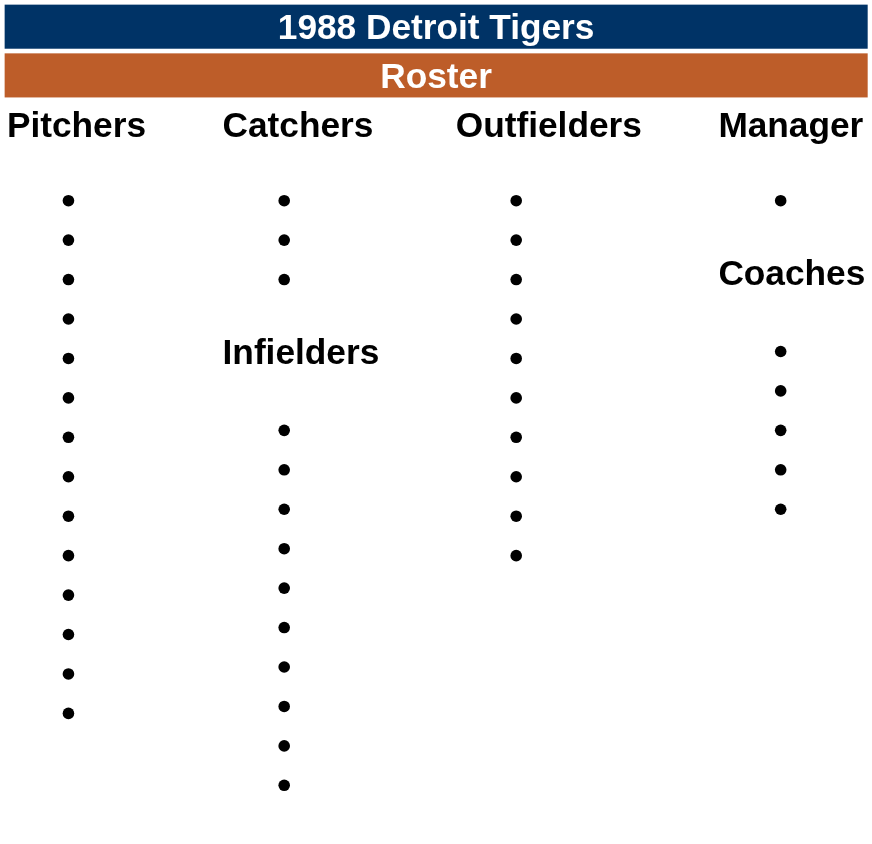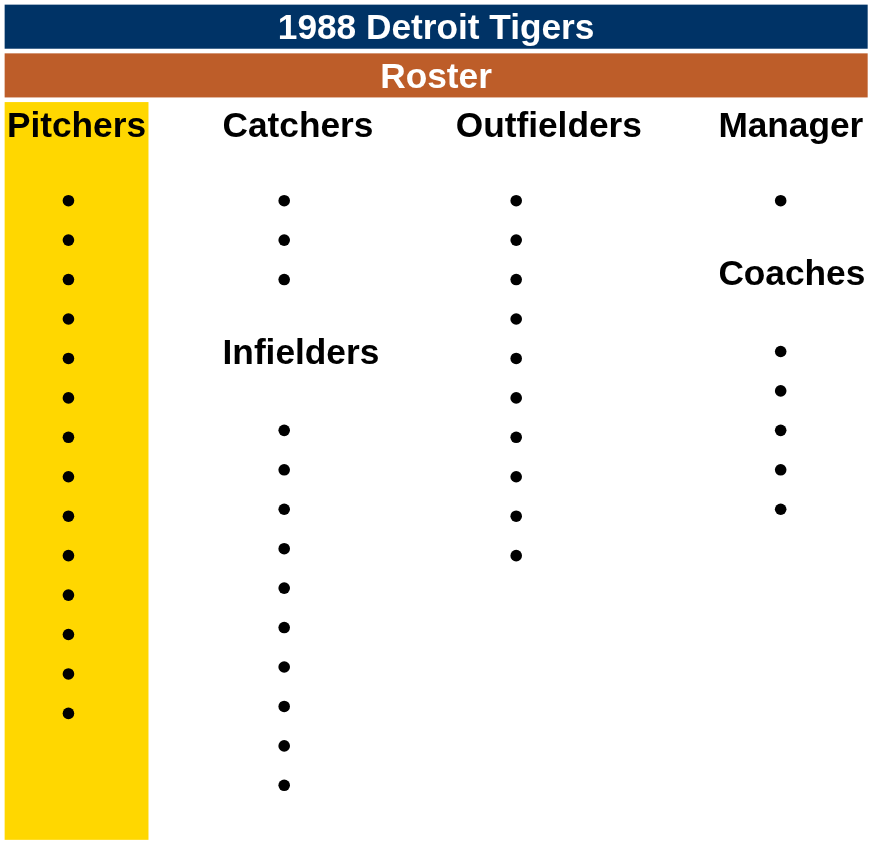(76, 418) no background -> (76, 418) gold background
